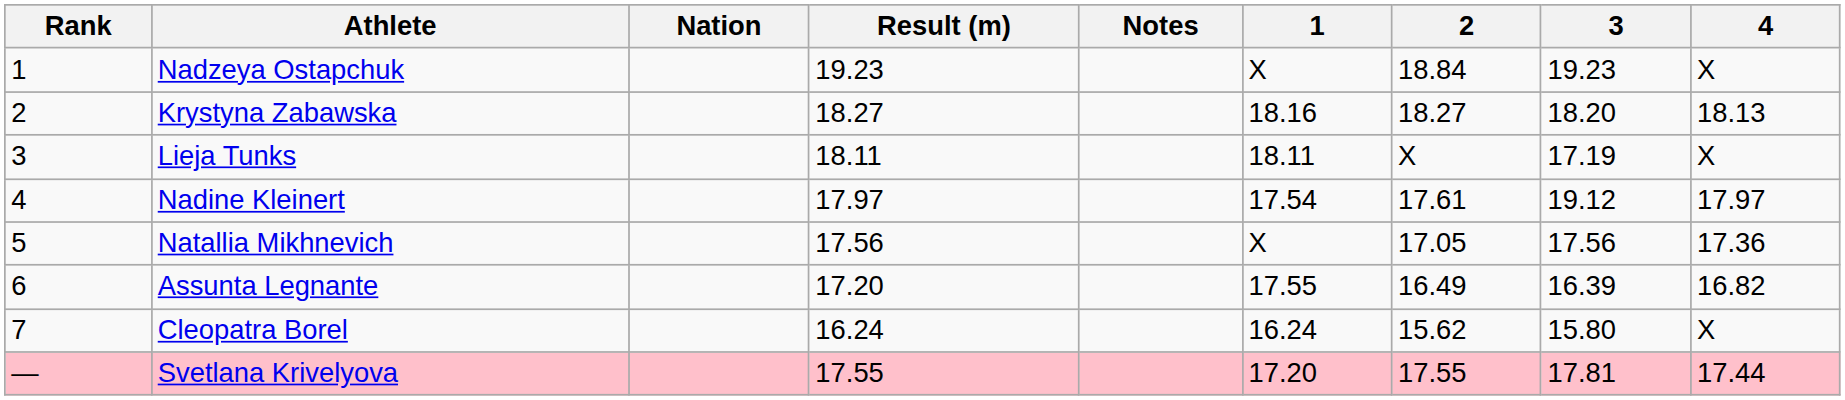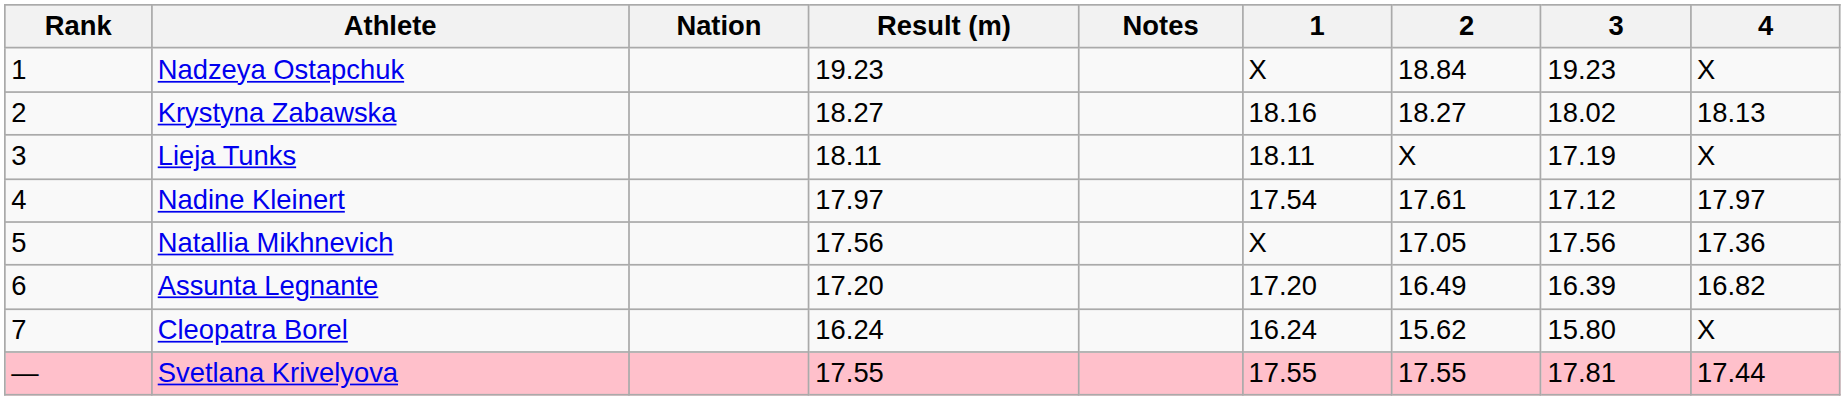(1582, 112) 18.20 -> (1582, 112) 18.02
(1582, 199) 19.12 -> (1582, 199) 17.12
(1283, 286) 17.55 -> (1283, 286) 17.20
(1283, 373) 17.20 -> (1283, 373) 17.55
